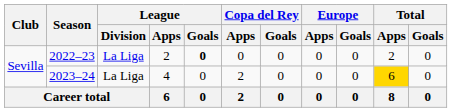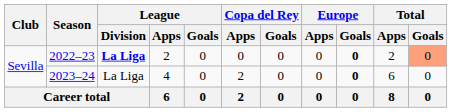(123, 55) normal -> (123, 55) bold
(203, 55) bold -> (203, 55) normal
(355, 55) normal -> (355, 55) bold
(428, 55) no background -> (428, 55) lightsalmon background
(355, 76) normal -> (355, 76) bold
(391, 76) gold background -> (391, 76) no background
